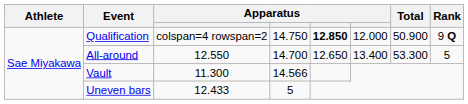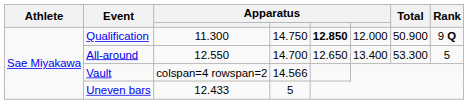(212, 37) colspan=4 rowspan=2 -> (212, 37) 11.300
(212, 73) 11.300 -> (212, 73) colspan=4 rowspan=2
